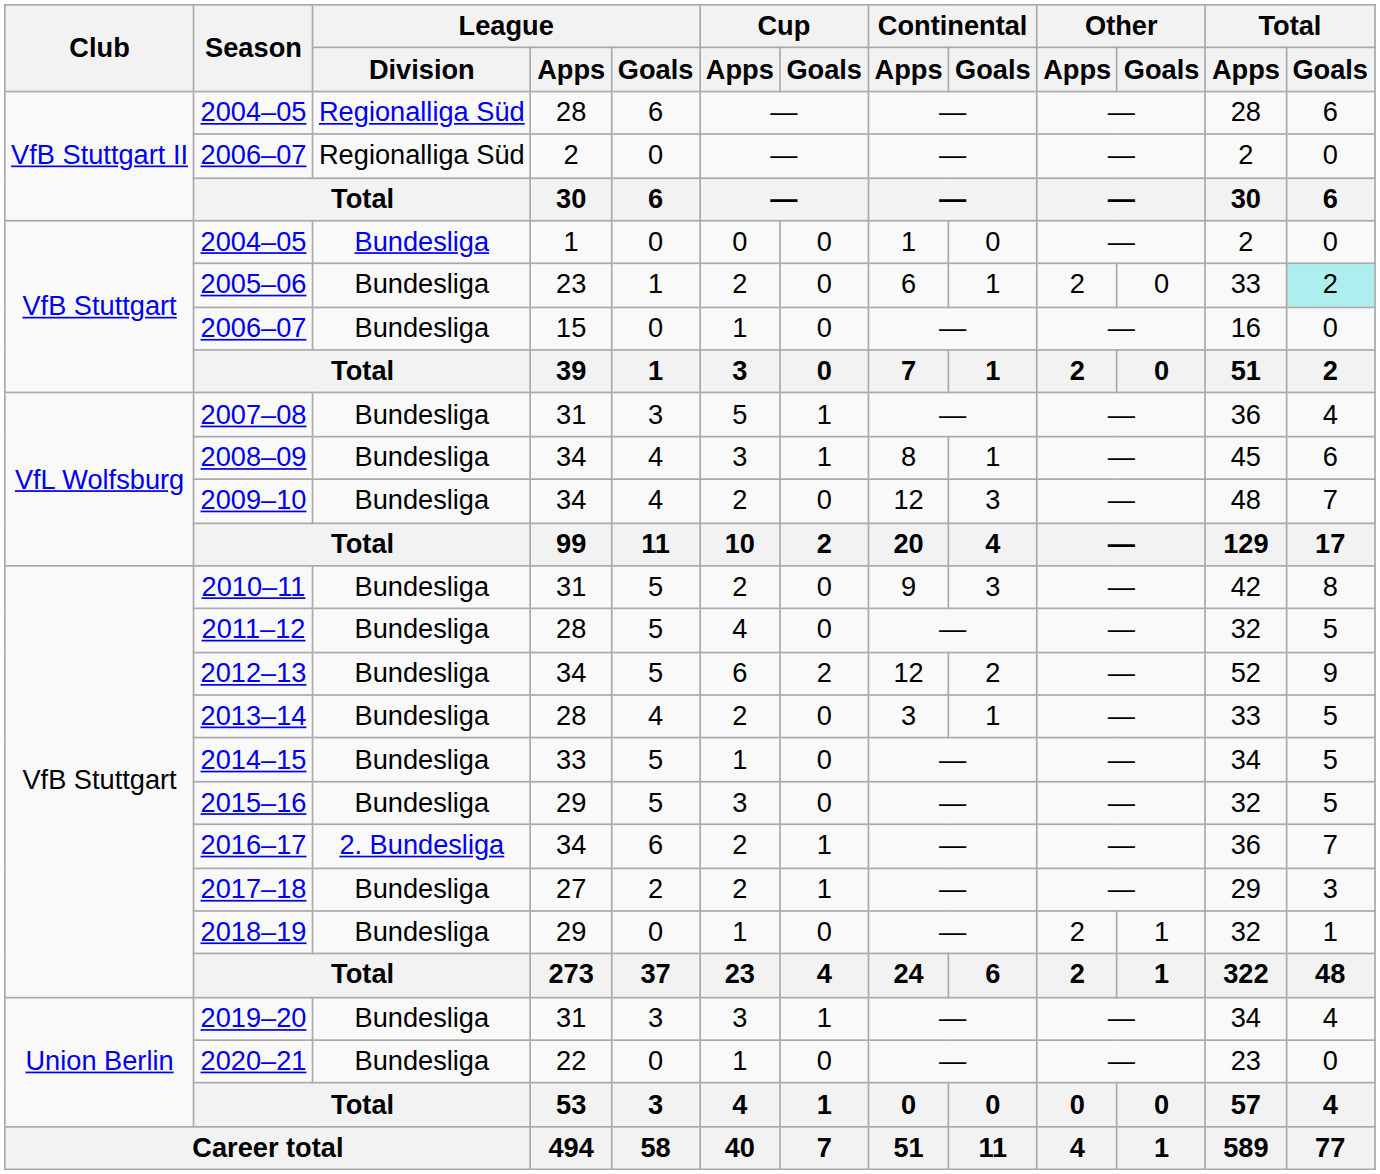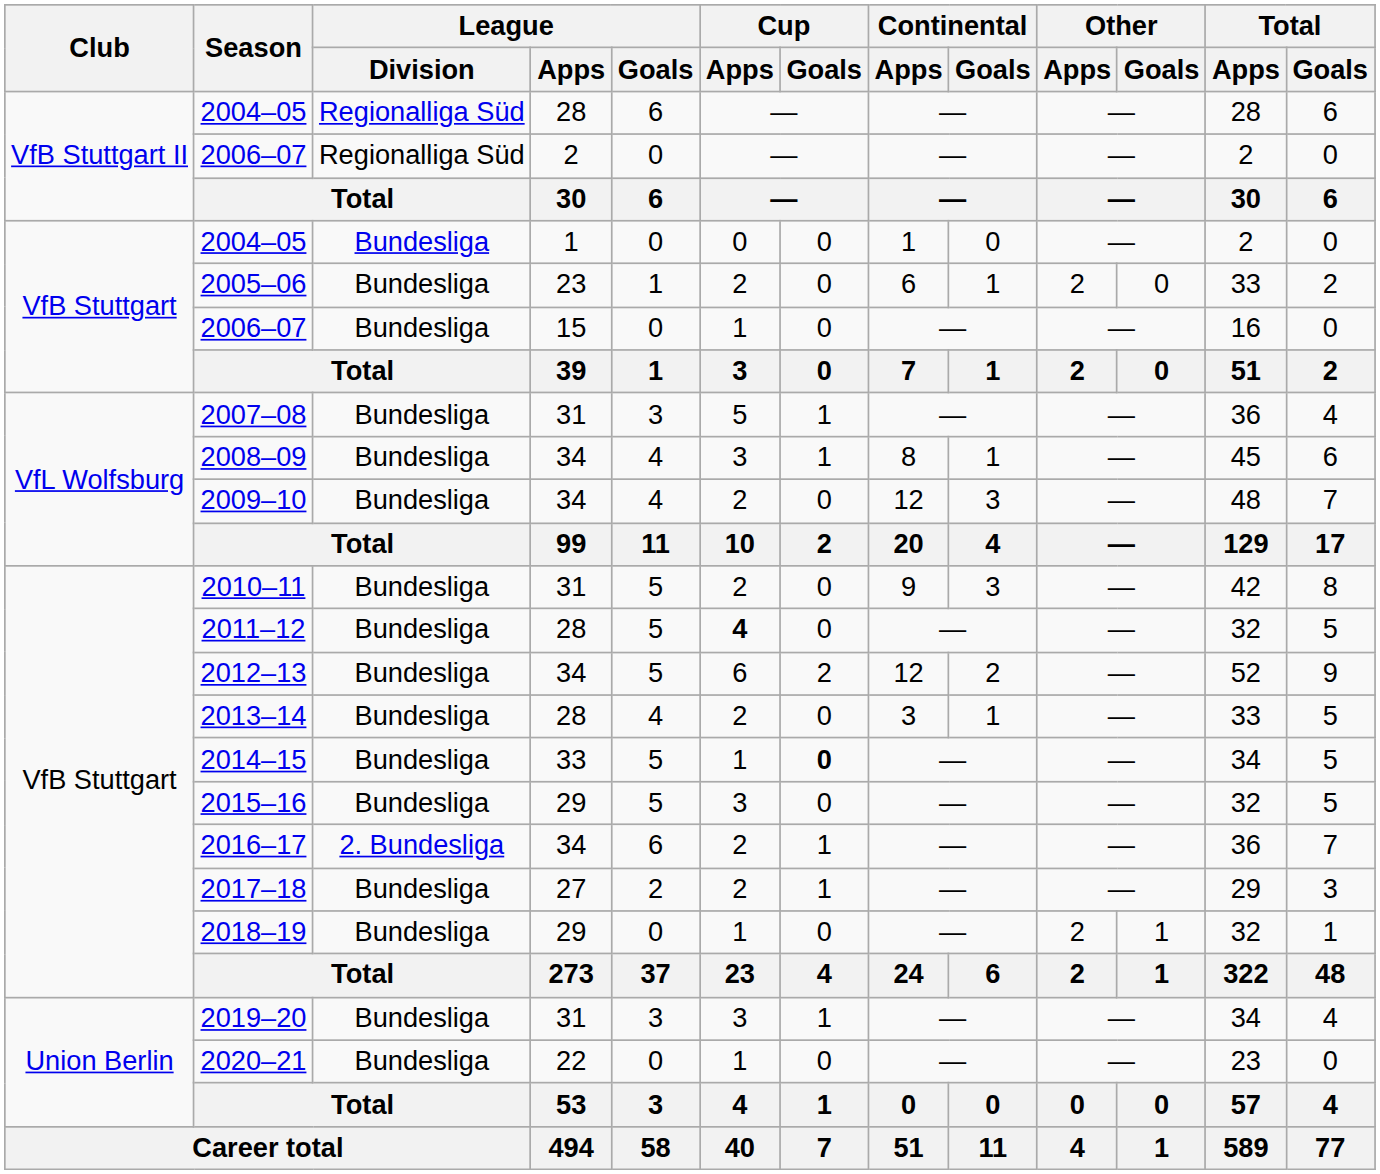(1330, 284) paleturquoise background -> (1330, 284) no background
(740, 629) normal -> (740, 629) bold
(824, 759) normal -> (824, 759) bold
